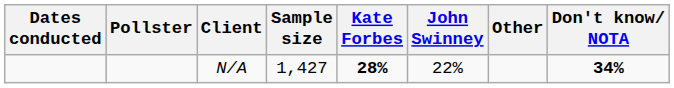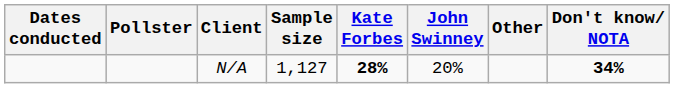(302, 68) 1,427 -> (302, 68) 1,127
(447, 68) 22% -> (447, 68) 20%
